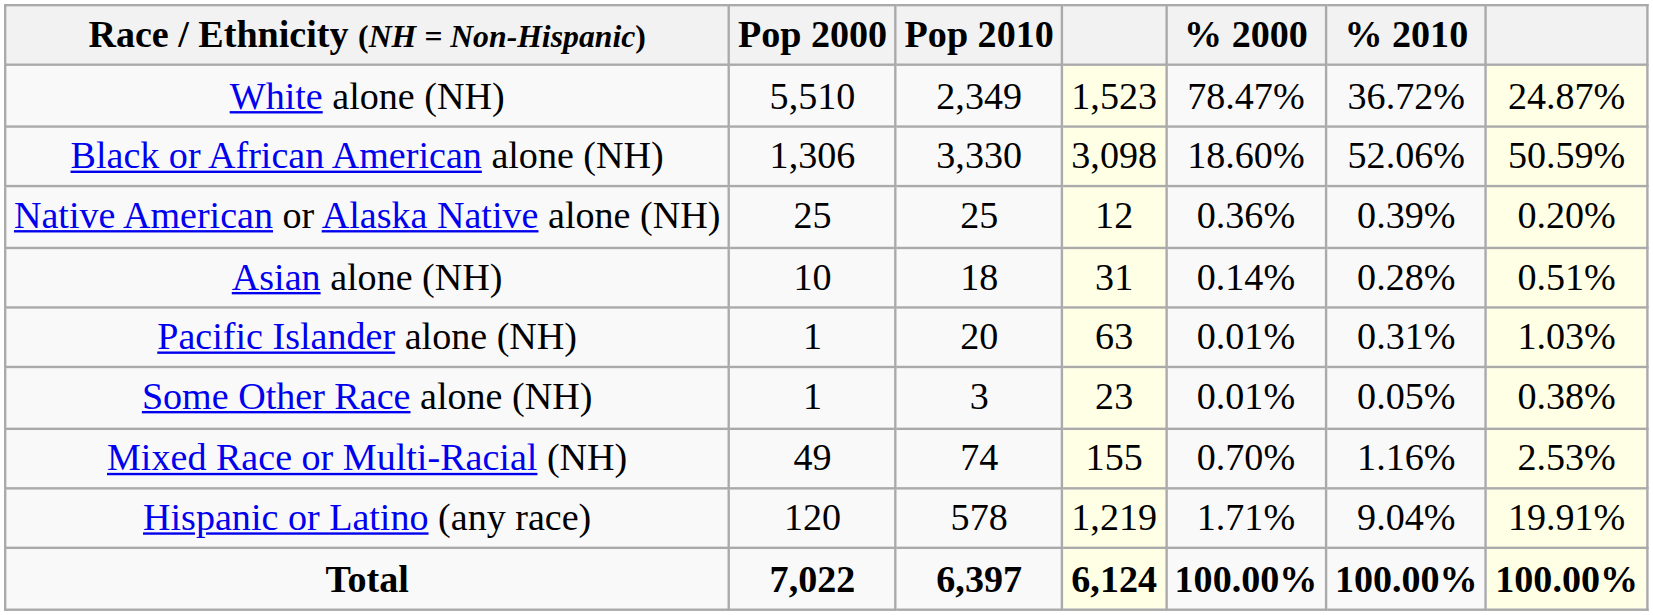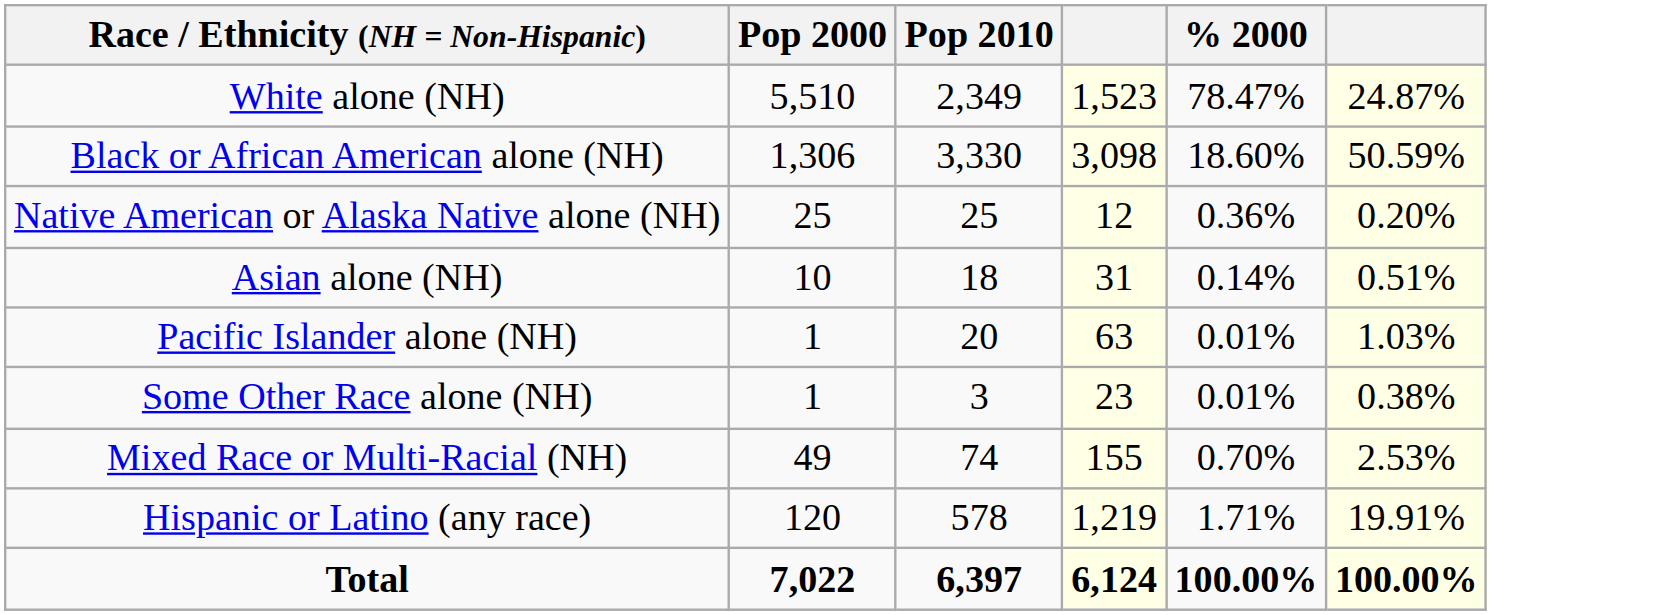- column: (1406, 34)
